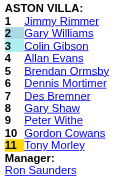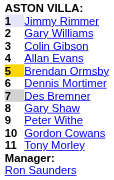(8, 21) no background -> (8, 21) lavender background
(8, 33) lightblue background -> (8, 33) no background
(8, 46) paleturquoise background -> (8, 46) no background
(8, 71) no background -> (8, 71) gold background
(8, 96) no background -> (8, 96) lightgrey background
(11, 146) gold background -> (11, 146) no background
